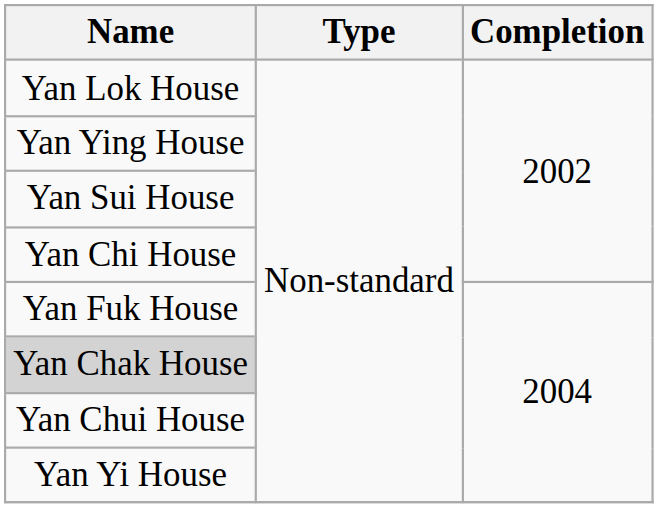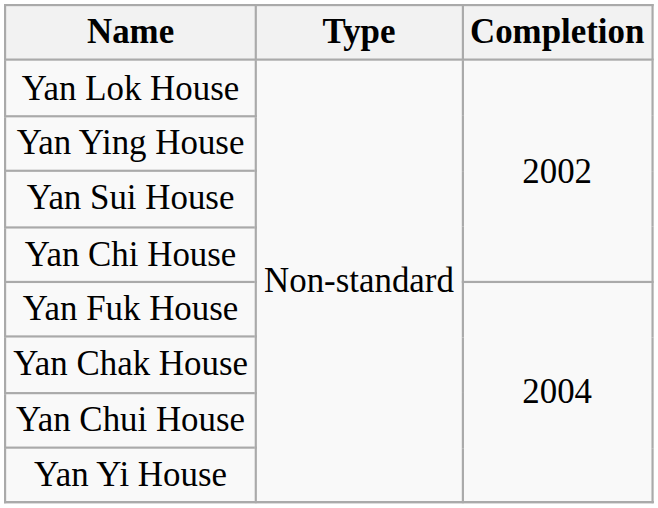(131, 364) lightgrey background -> (131, 364) no background
